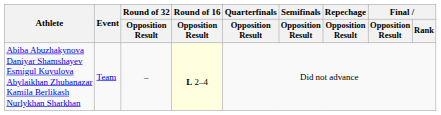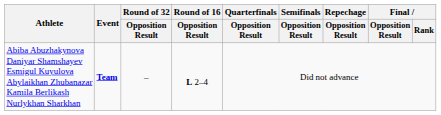(106, 77) normal -> (107, 77) bold
(197, 82) lightyellow background -> (197, 82) no background
